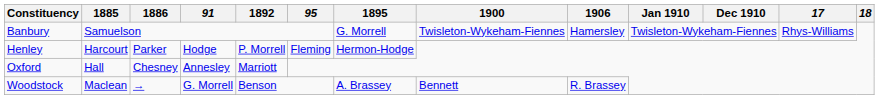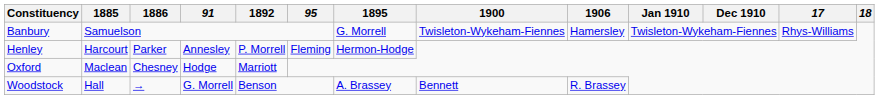(200, 49) Hodge -> (206, 49) Annesley
(94, 67) Hall -> (106, 67) Maclean
(206, 67) Annesley -> (200, 67) Hodge
(106, 85) Maclean -> (94, 85) Hall
